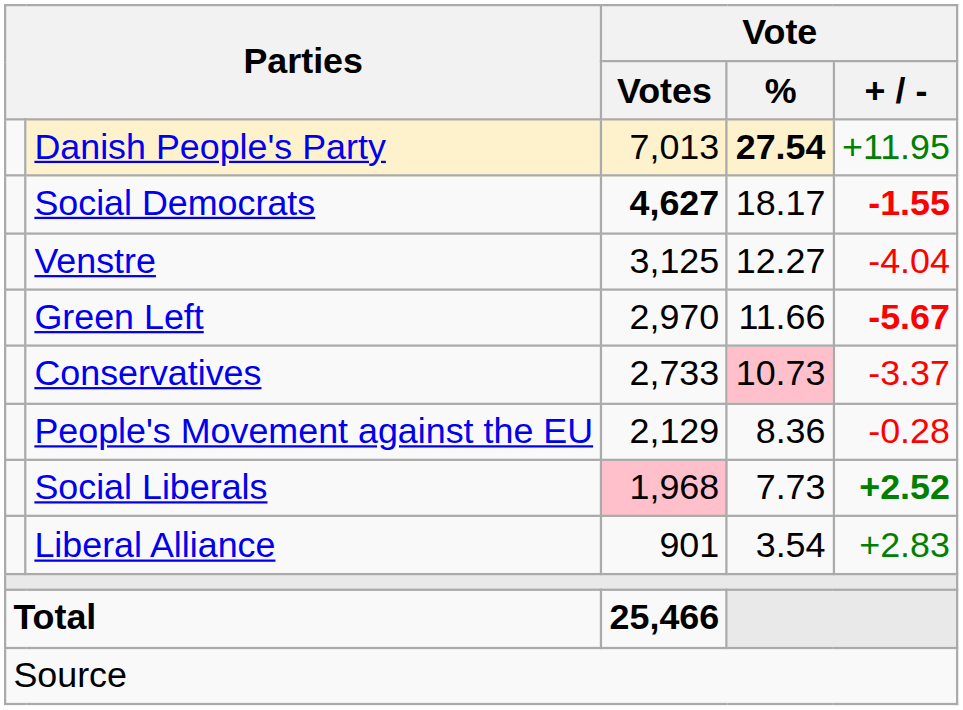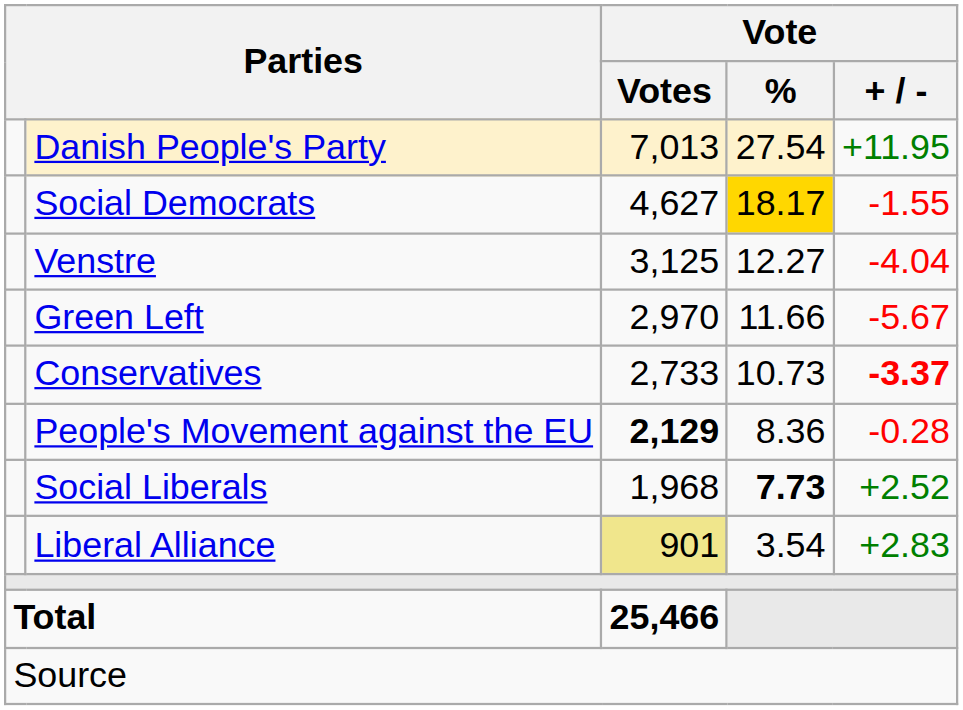(781, 146) bold -> (781, 146) normal
(674, 203) bold -> (674, 203) normal
(781, 203) no background -> (781, 203) gold background
(909, 203) bold -> (909, 203) normal
(909, 317) bold -> (909, 317) normal
(781, 373) pink background -> (781, 373) no background
(909, 373) normal -> (909, 373) bold
(674, 430) normal -> (674, 430) bold
(674, 487) pink background -> (674, 487) no background
(791, 487) normal -> (791, 487) bold
(905, 487) bold -> (905, 487) normal
(689, 544) no background -> (689, 544) khaki background
